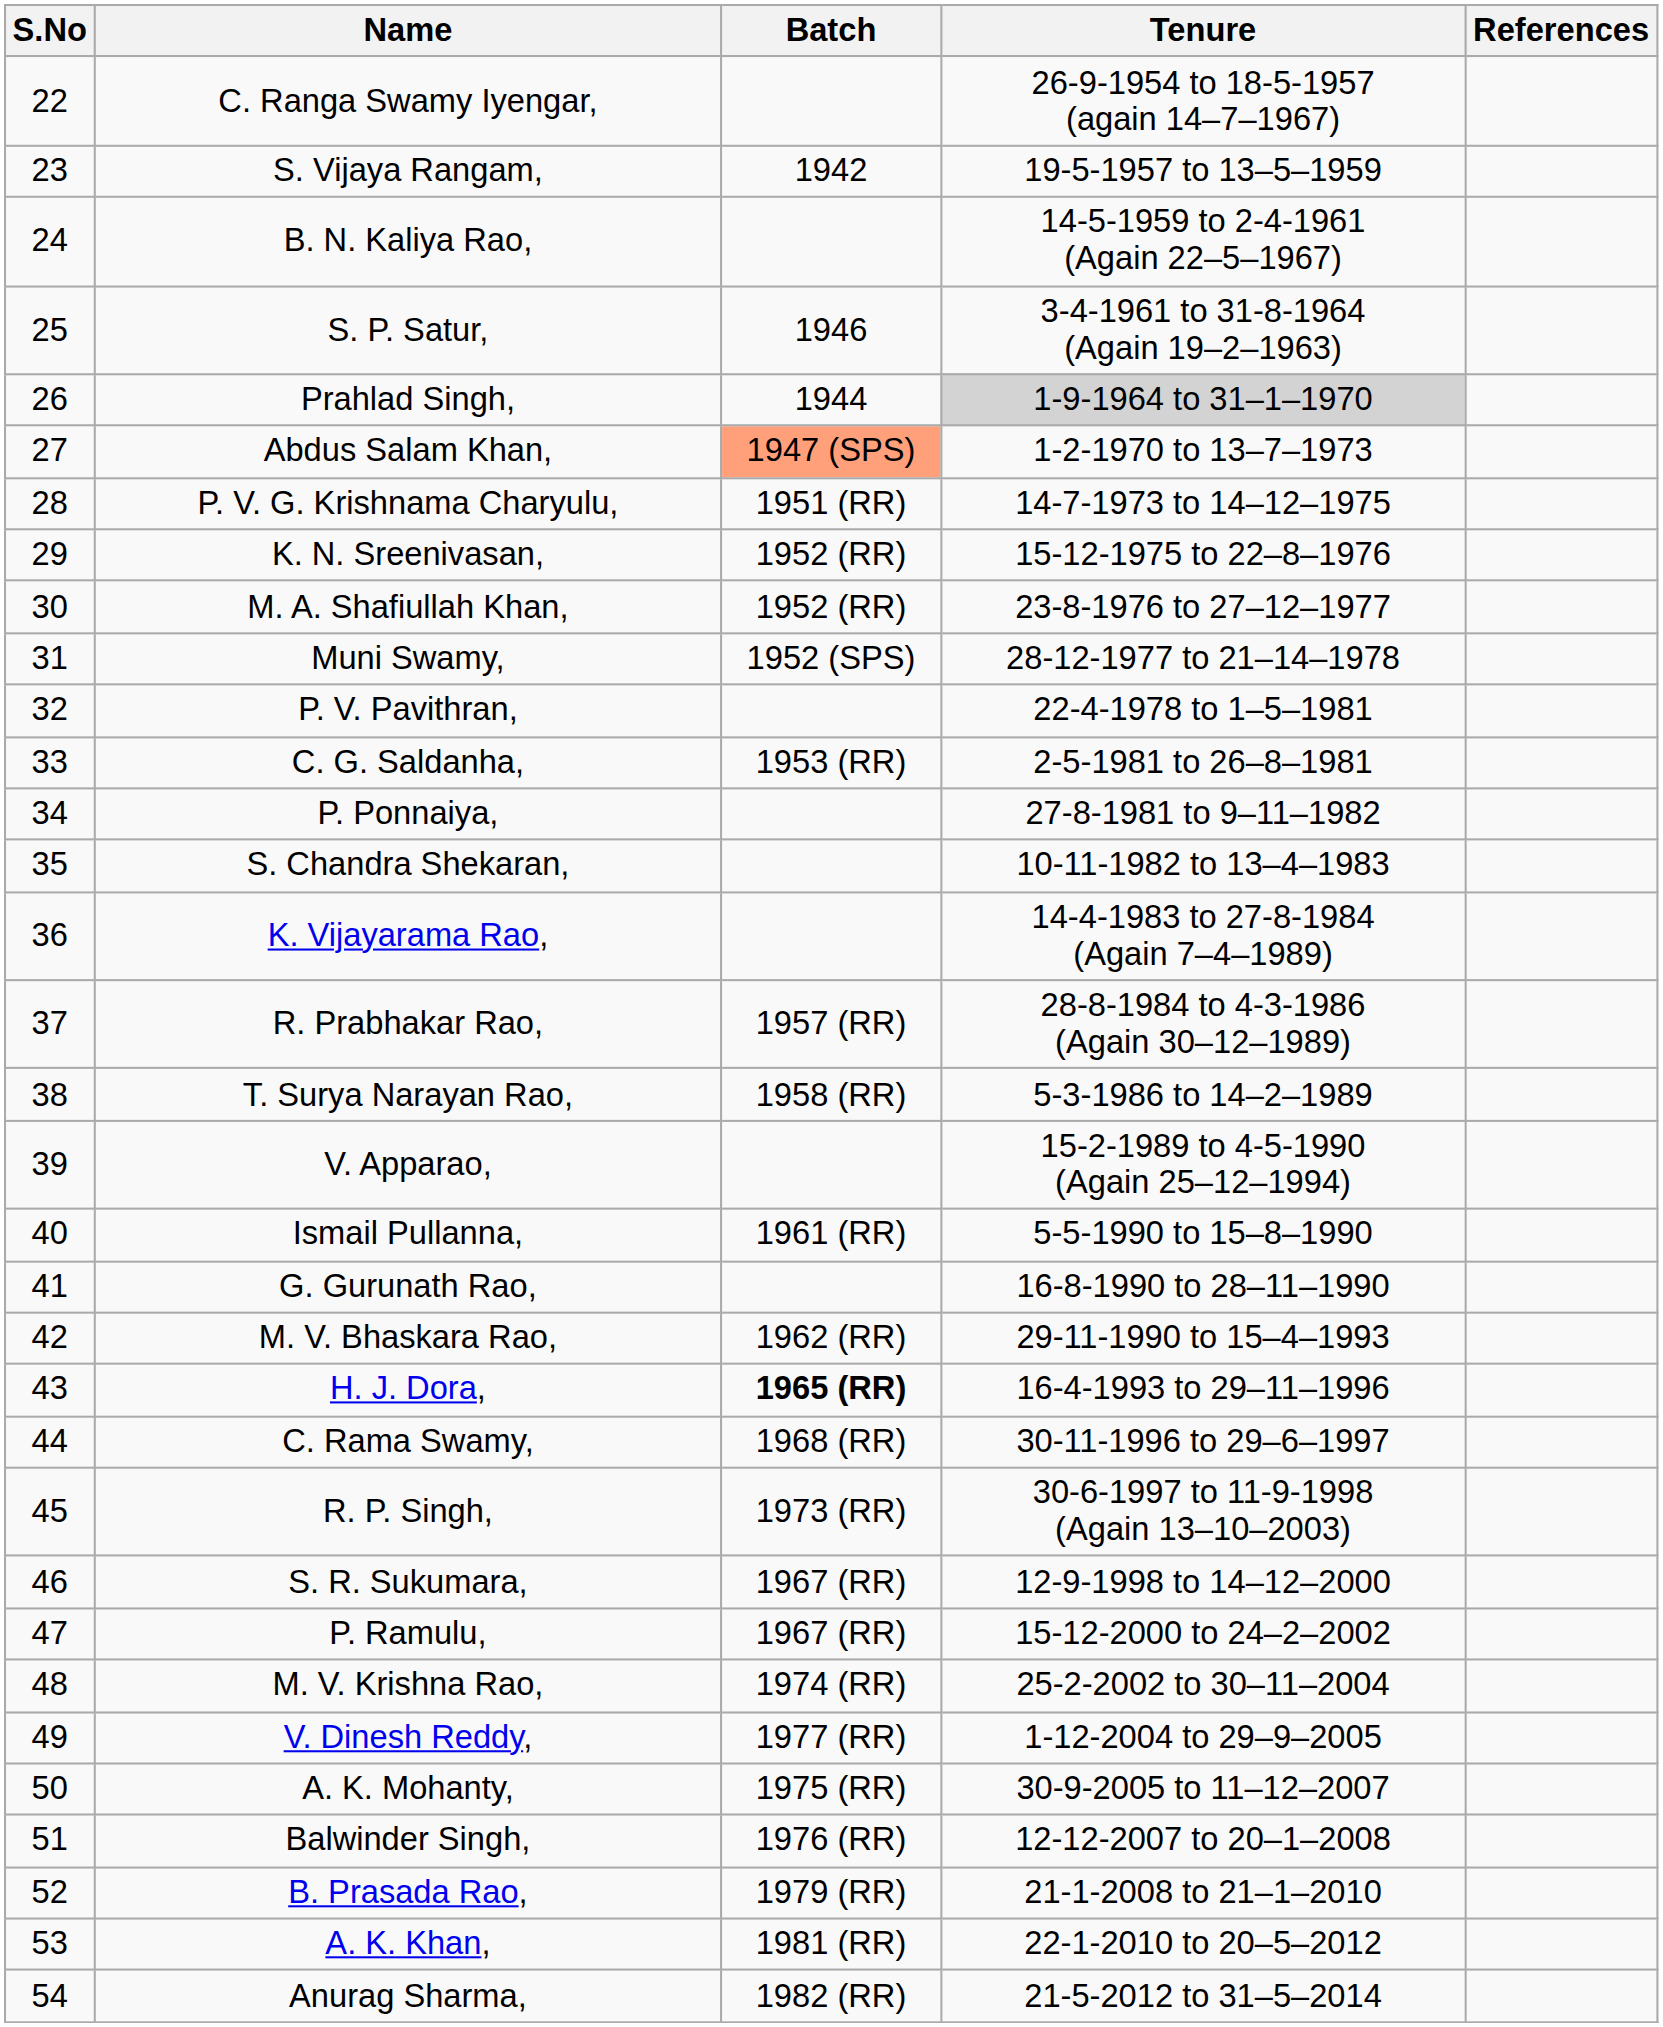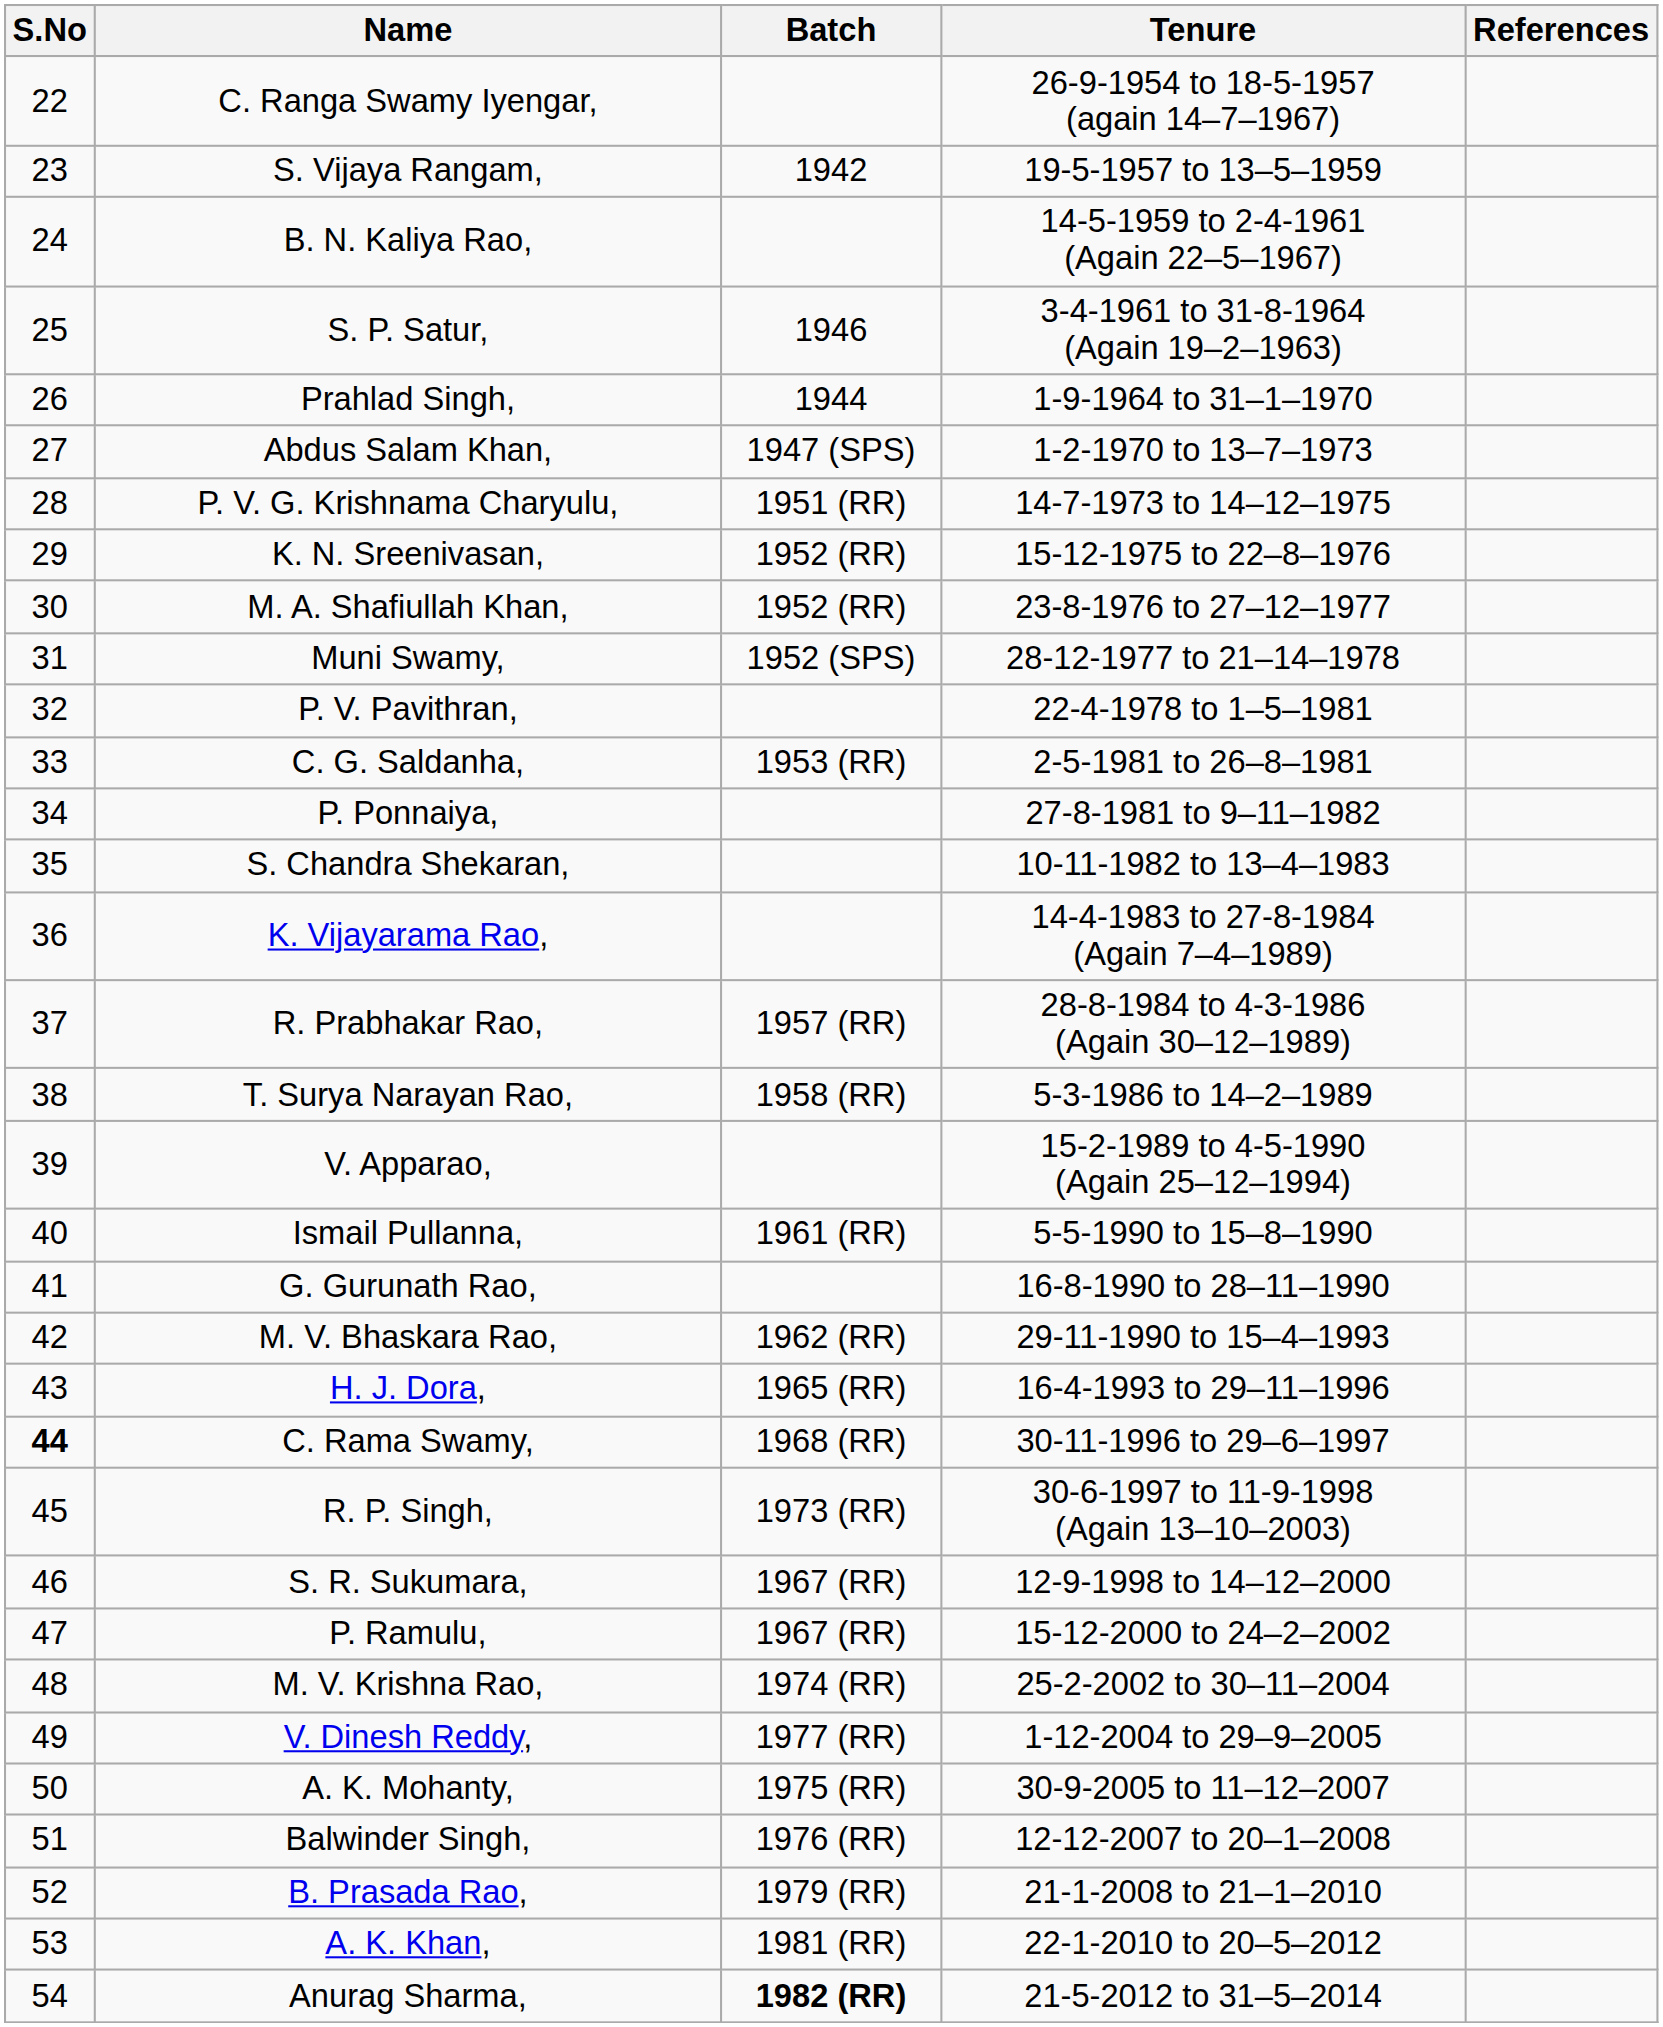(1203, 399) lightgrey background -> (1203, 399) no background
(831, 451) lightsalmon background -> (831, 451) no background
(831, 1389) bold -> (831, 1389) normal
(50, 1441) normal -> (50, 1441) bold
(831, 1995) normal -> (831, 1995) bold
